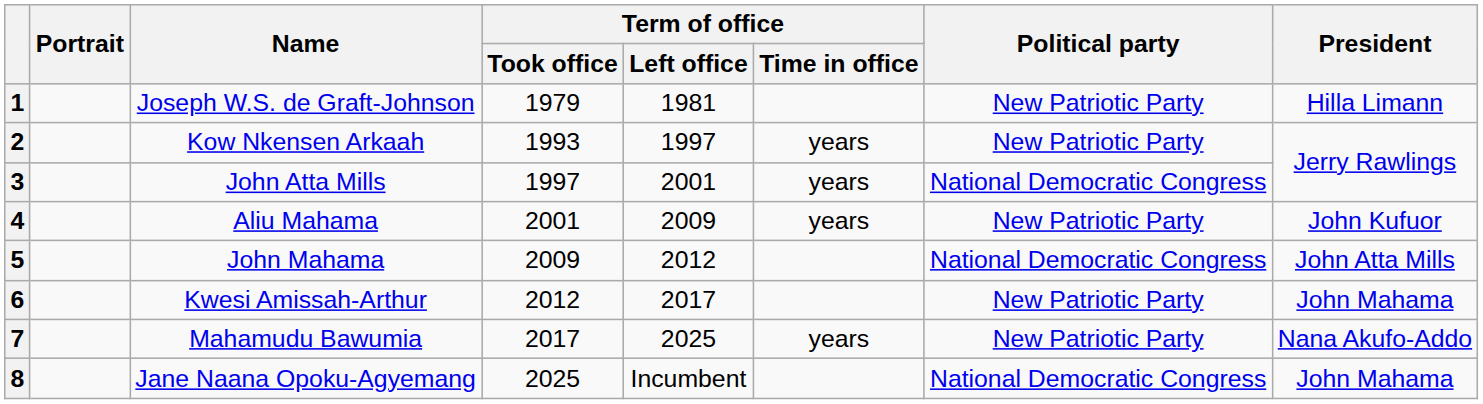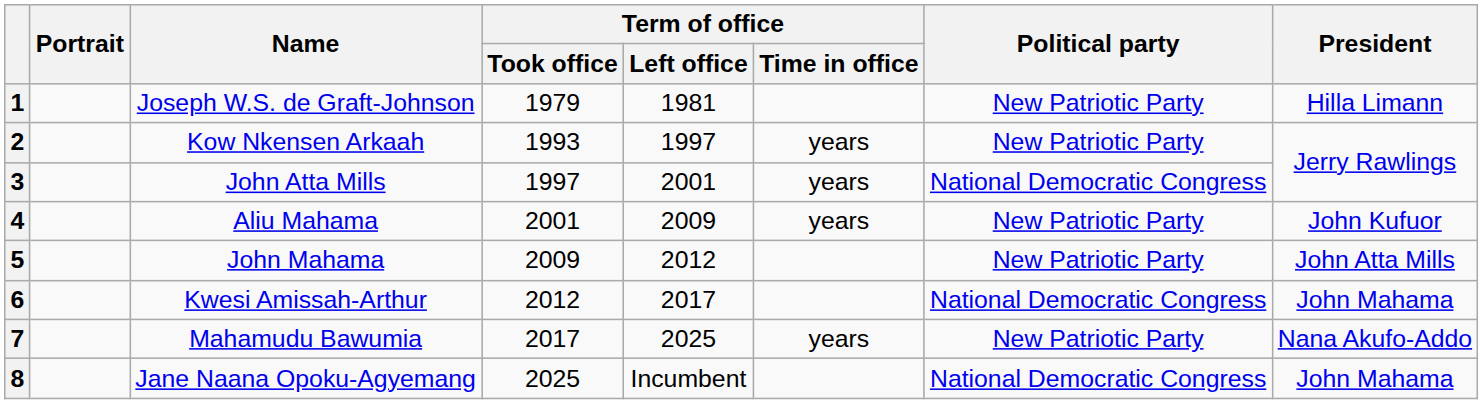(1098, 260) National Democratic Congress -> (1098, 260) New Patriotic Party
(1098, 299) New Patriotic Party -> (1098, 299) National Democratic Congress
